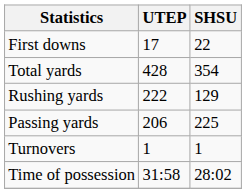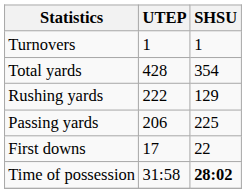rows swapped: (47, 44) <-> (42, 148)
(213, 174) normal -> (213, 174) bold
